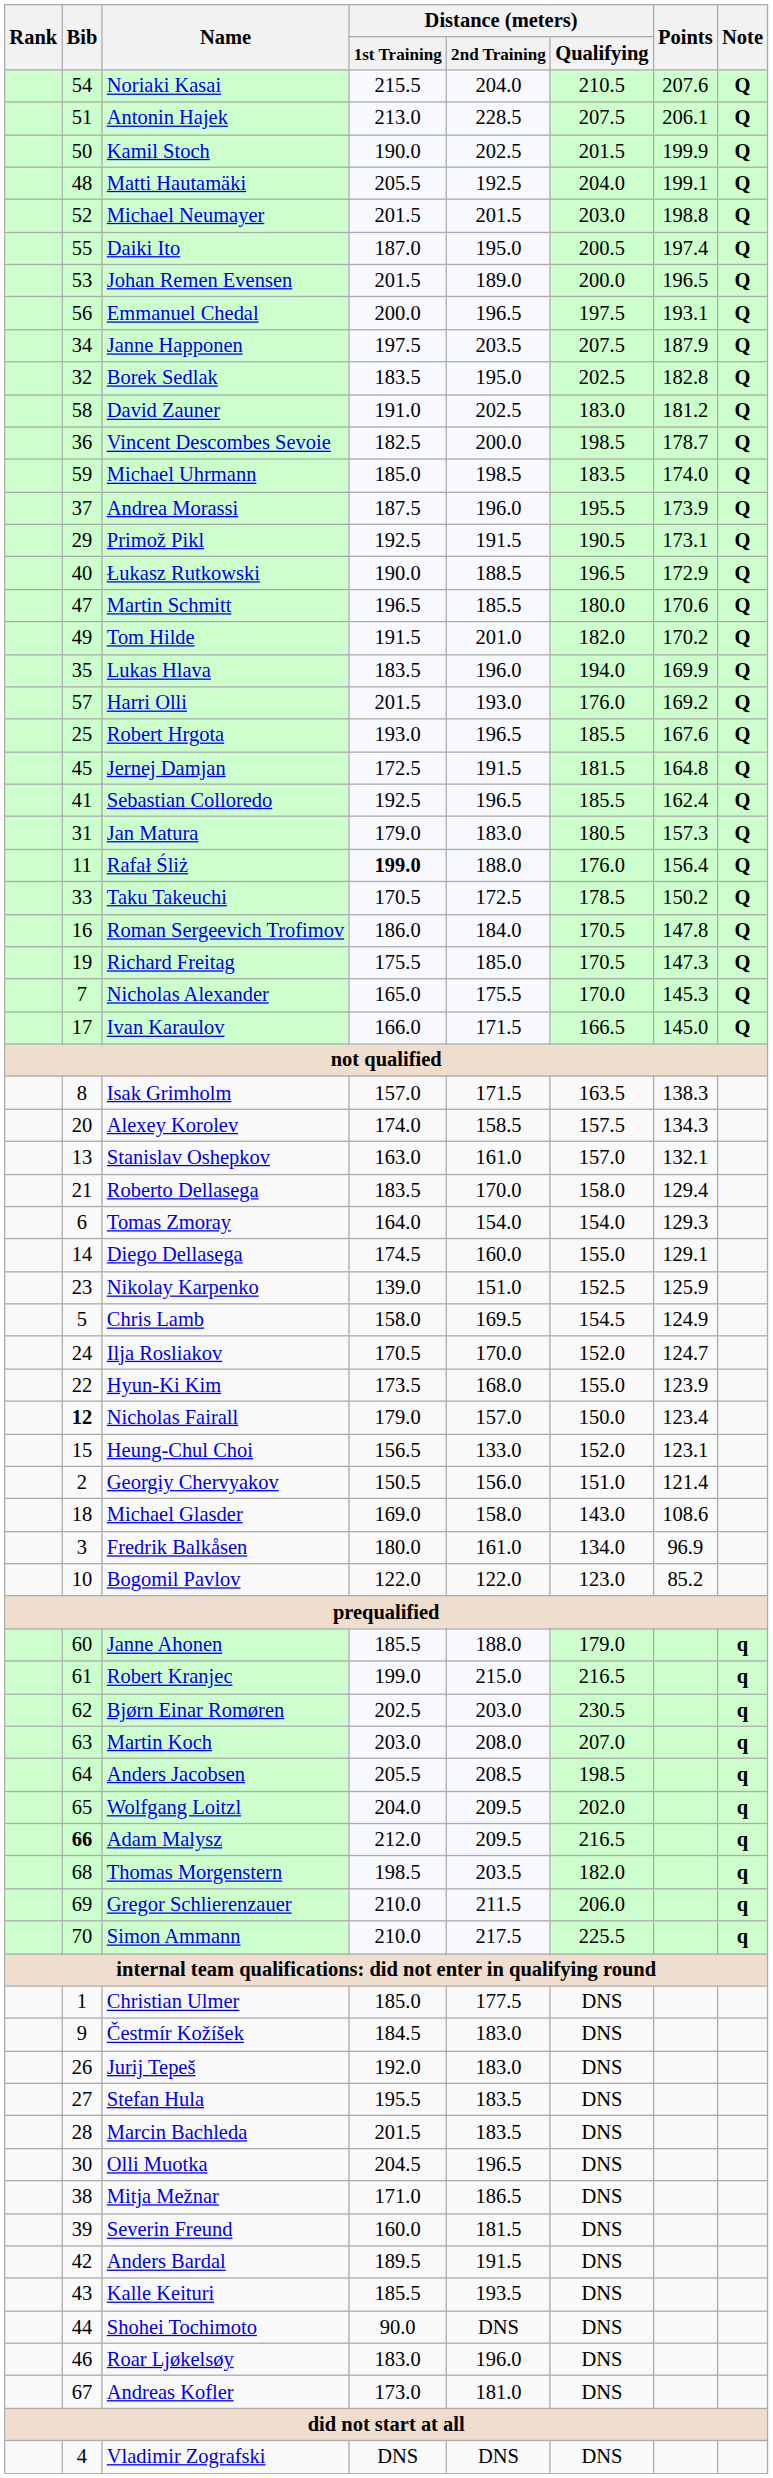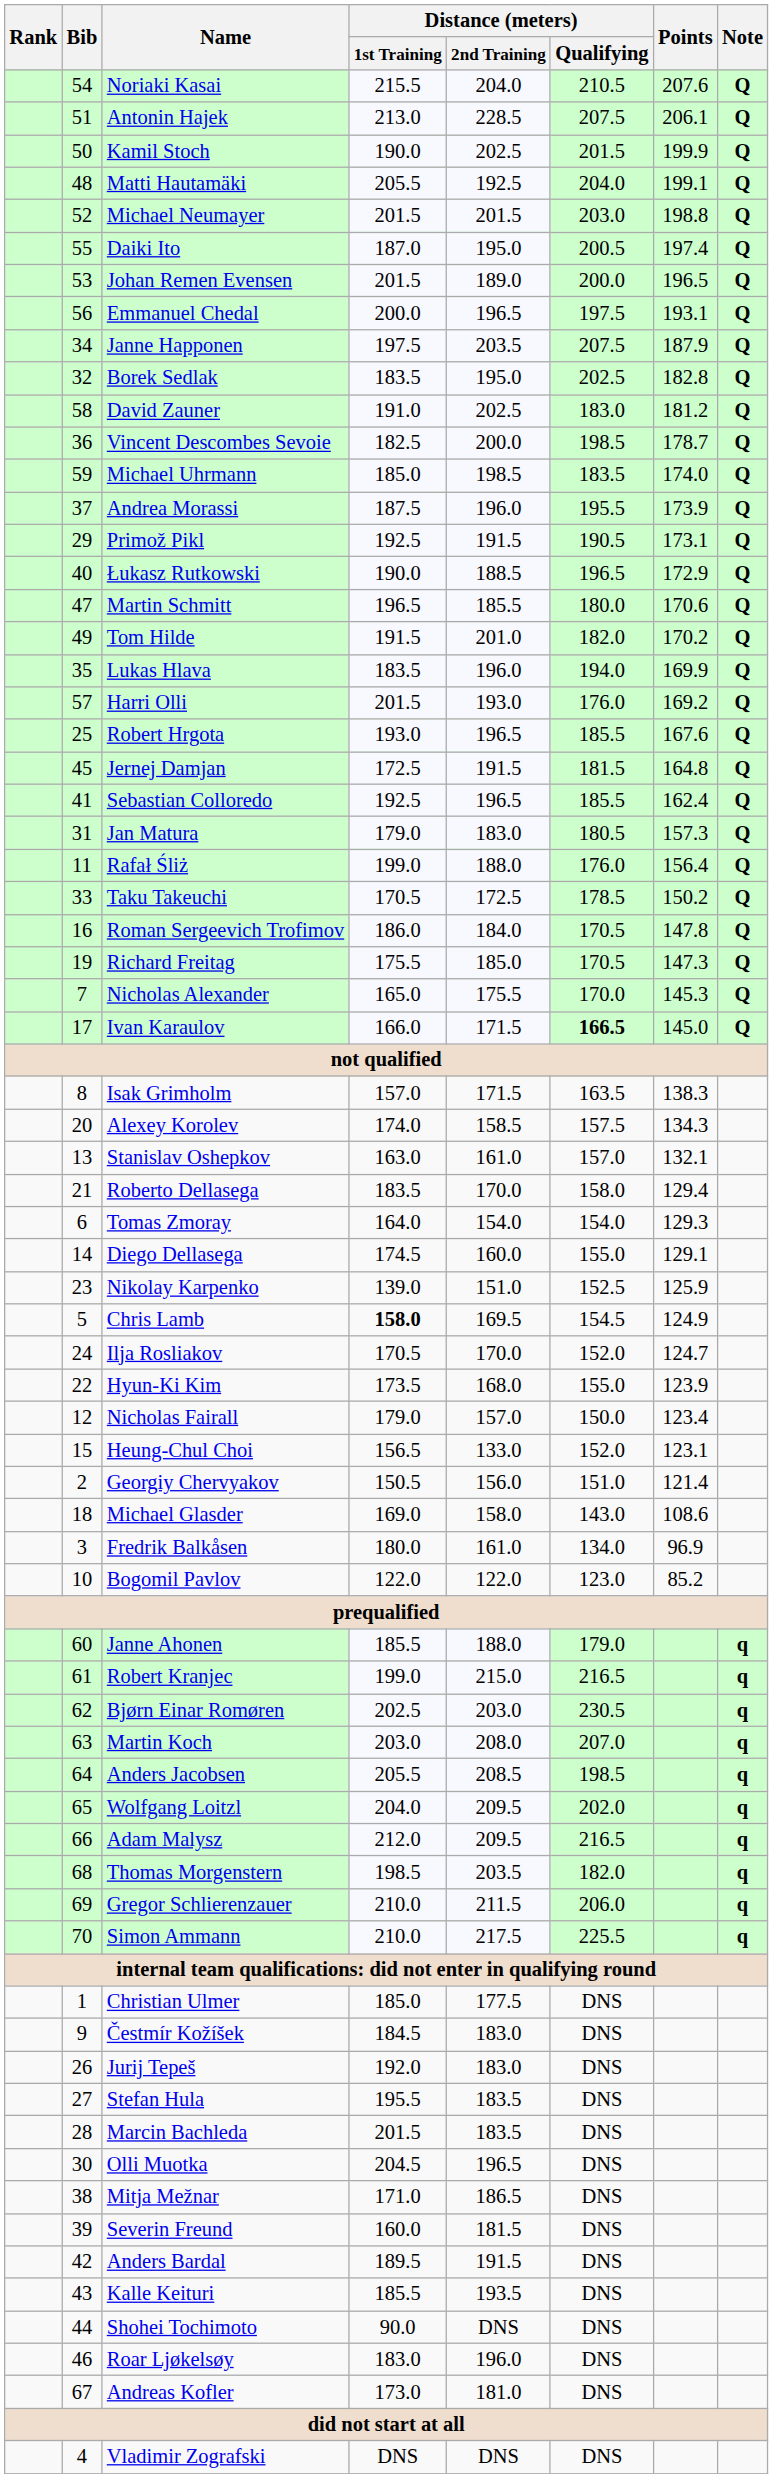(398, 865) bold -> (398, 865) normal
(602, 1027) normal -> (602, 1027) bold
(398, 1319) normal -> (398, 1319) bold
(82, 1417) bold -> (82, 1417) normal
(82, 1839) bold -> (82, 1839) normal
